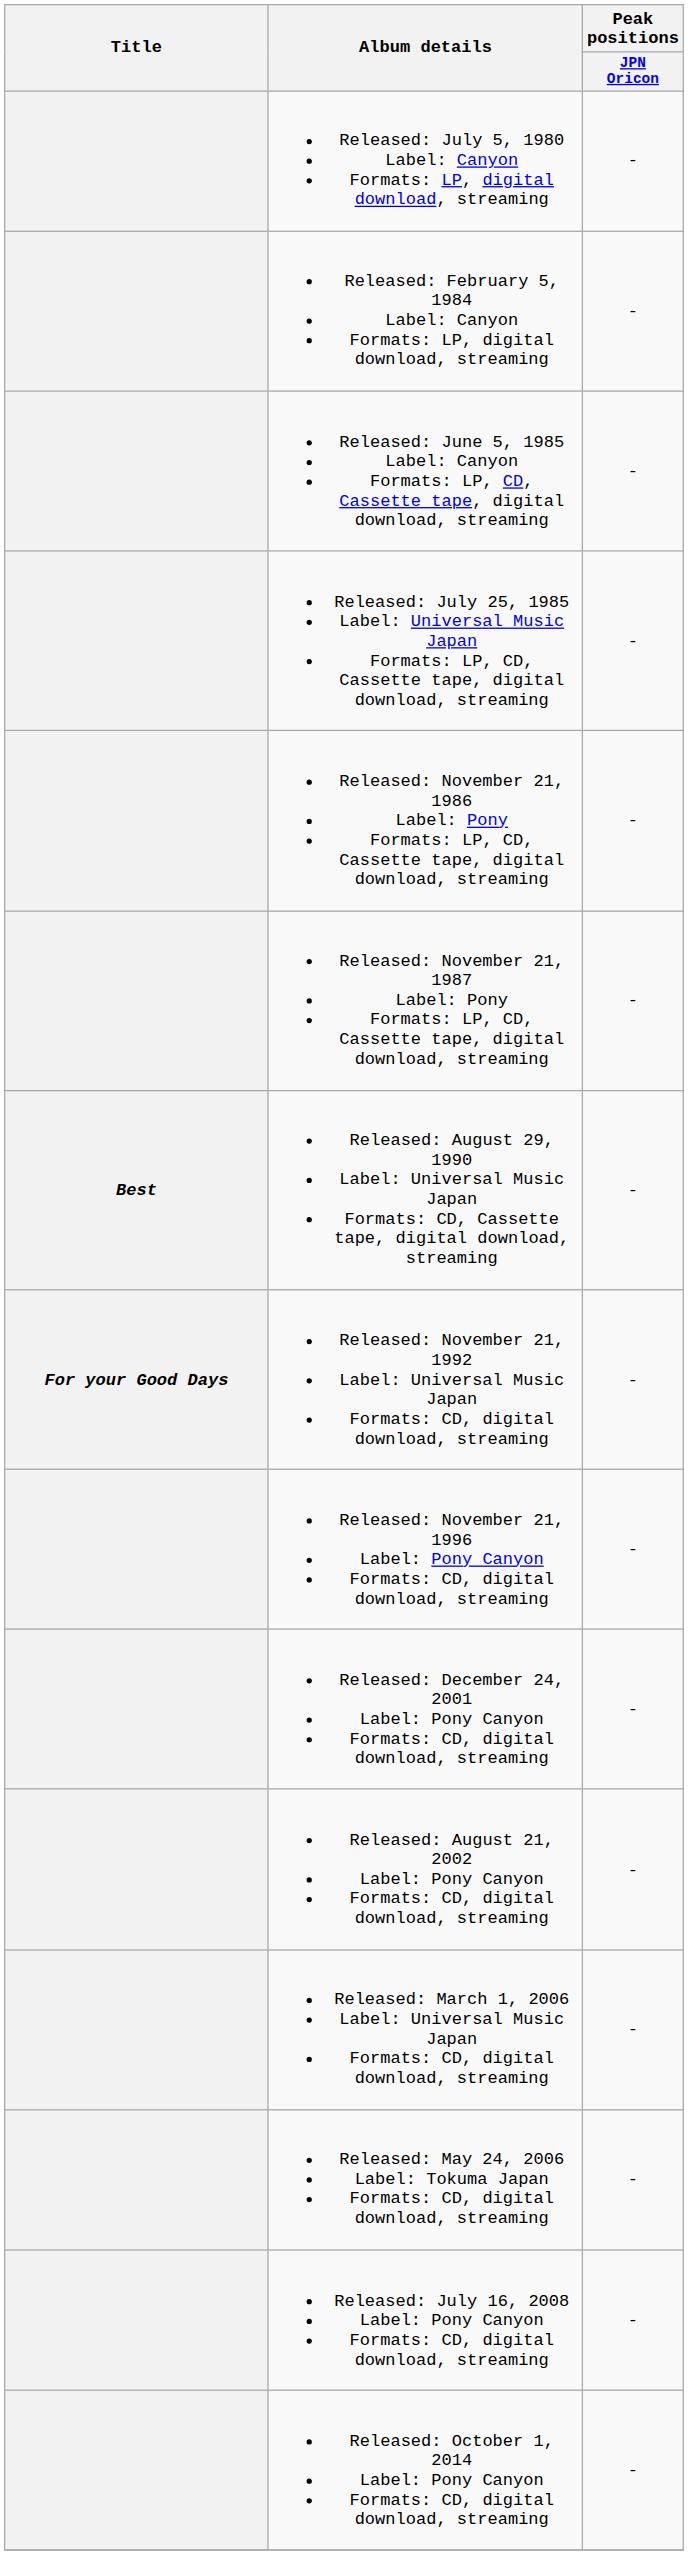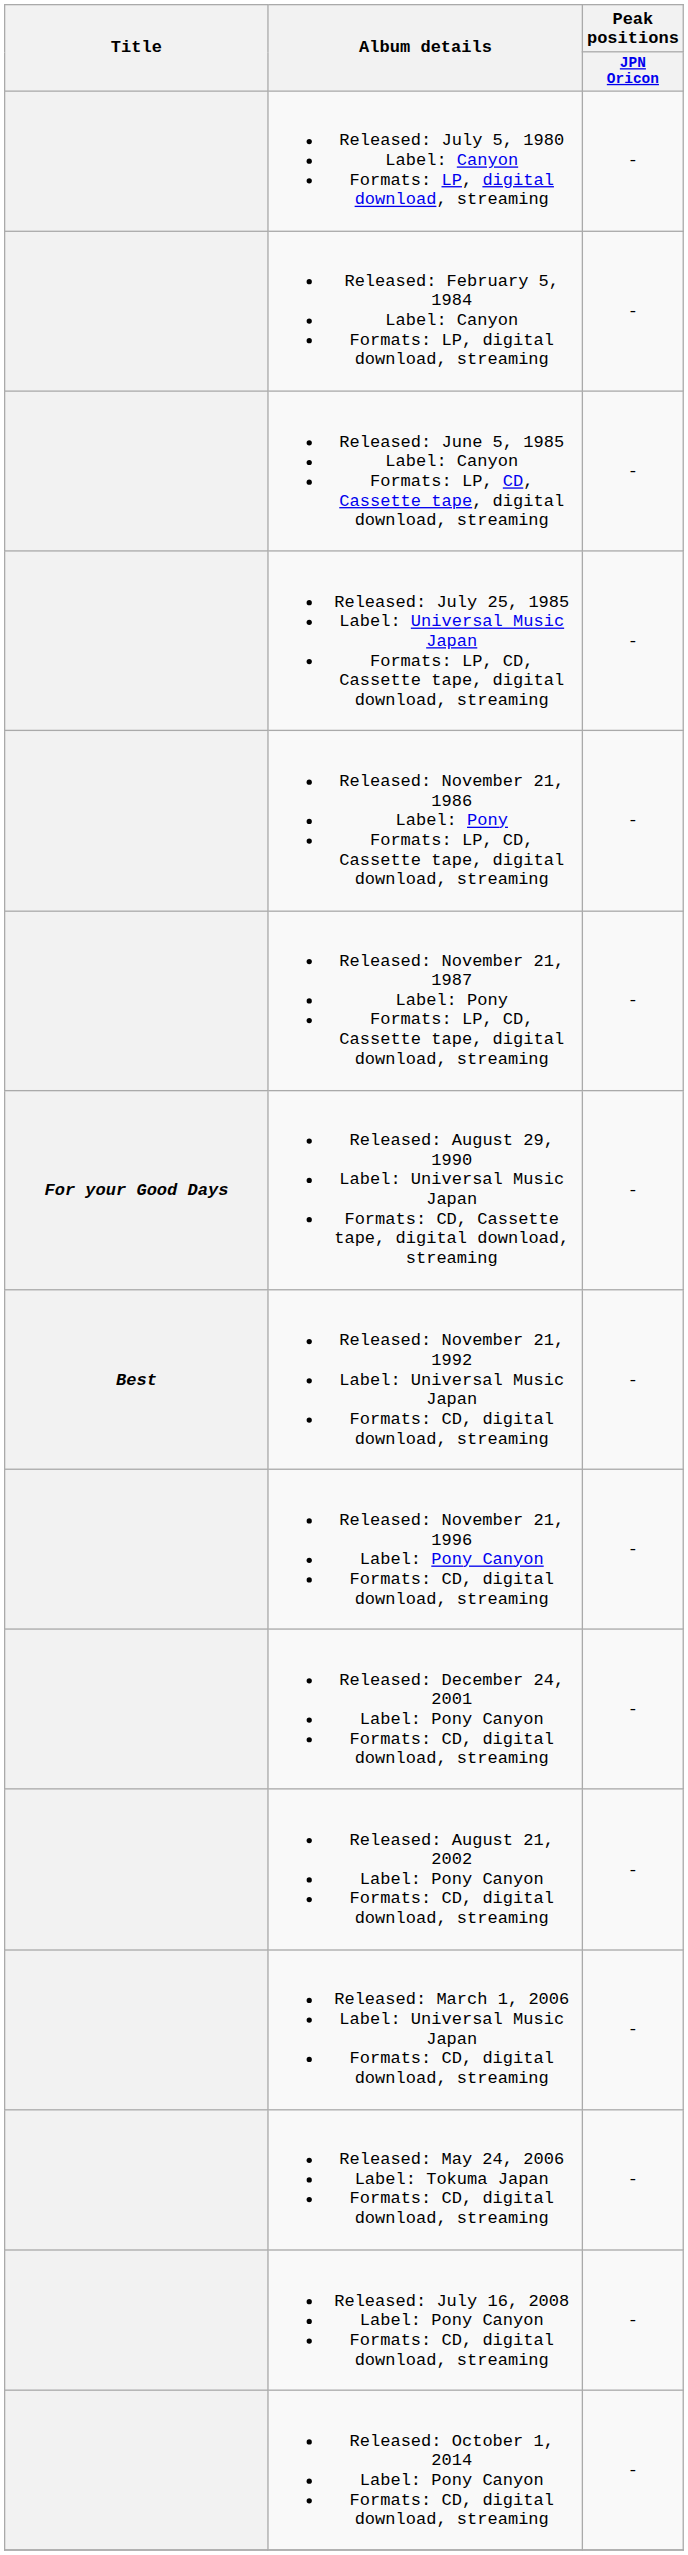(136, 1190) Best -> (136, 1190) For your Good Days
(136, 1379) For your Good Days -> (136, 1379) Best
